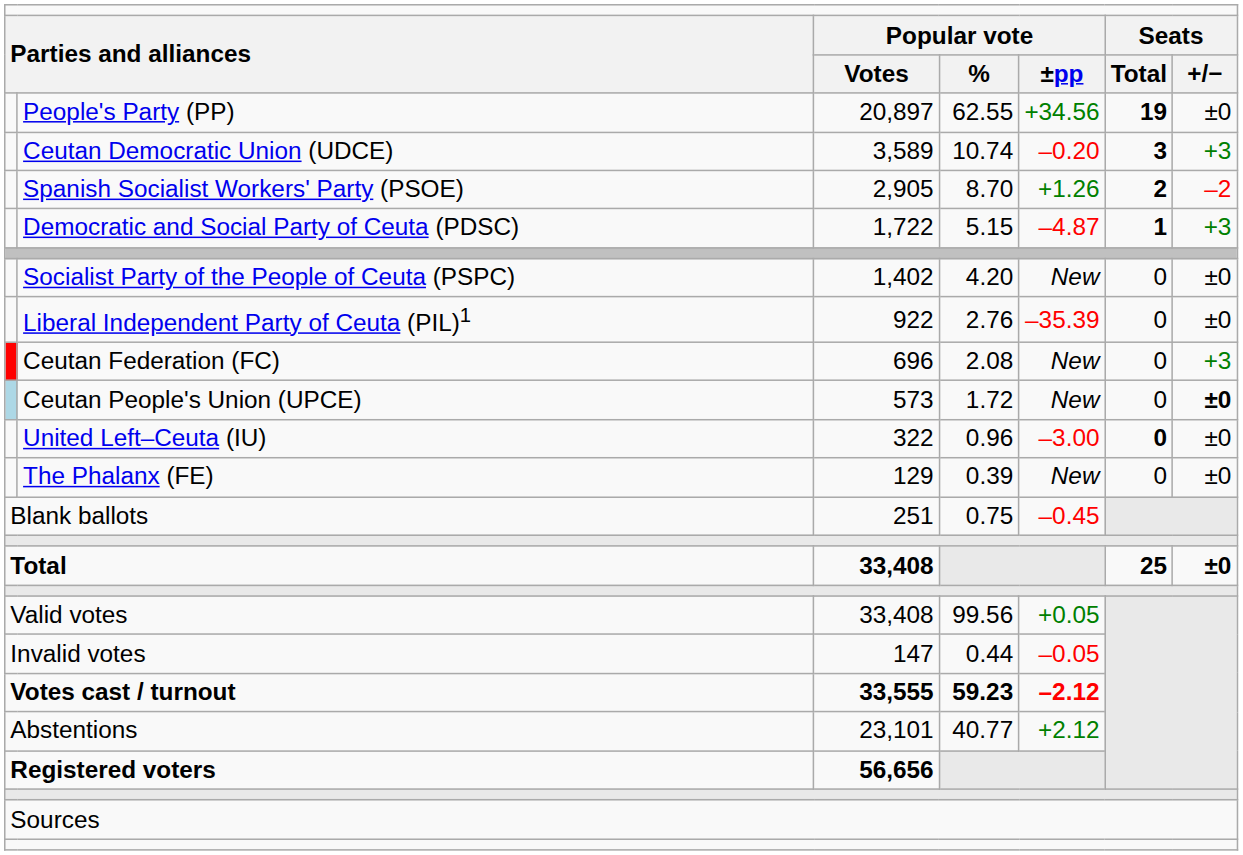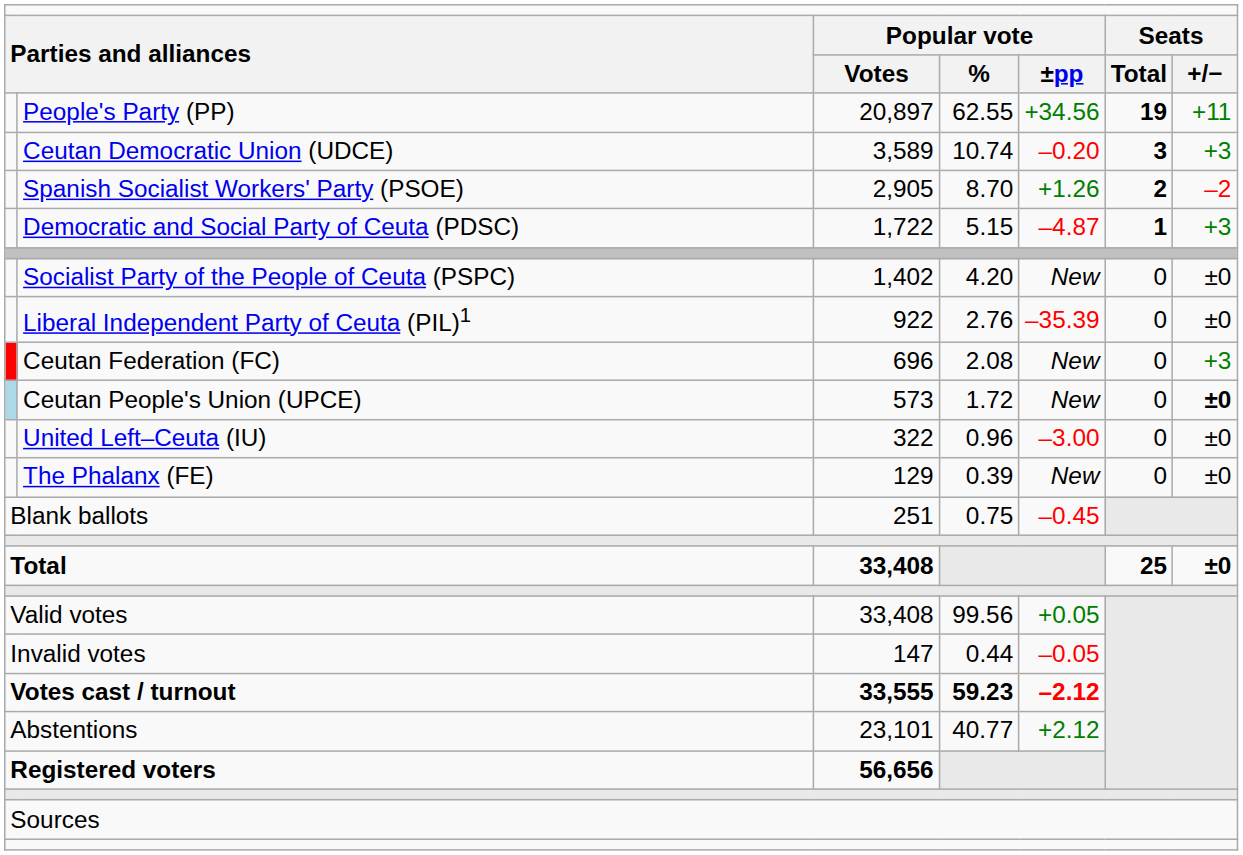(1218, 112) ±0 -> (1212, 112) +11
(1160, 438) bold -> (1160, 438) normal
